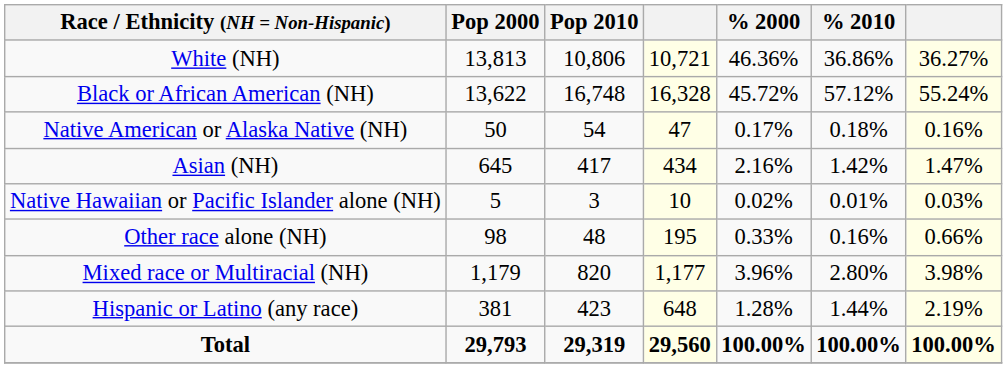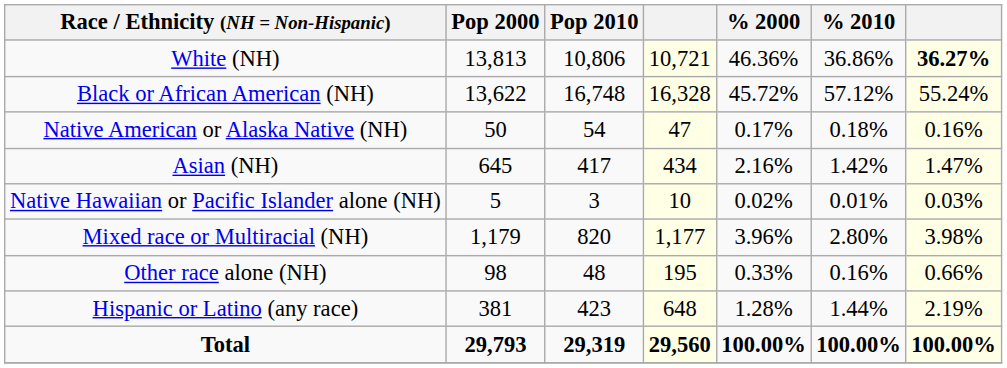(954, 58) normal -> (954, 58) bold
rows swapped: (225, 237) <-> (225, 272)
